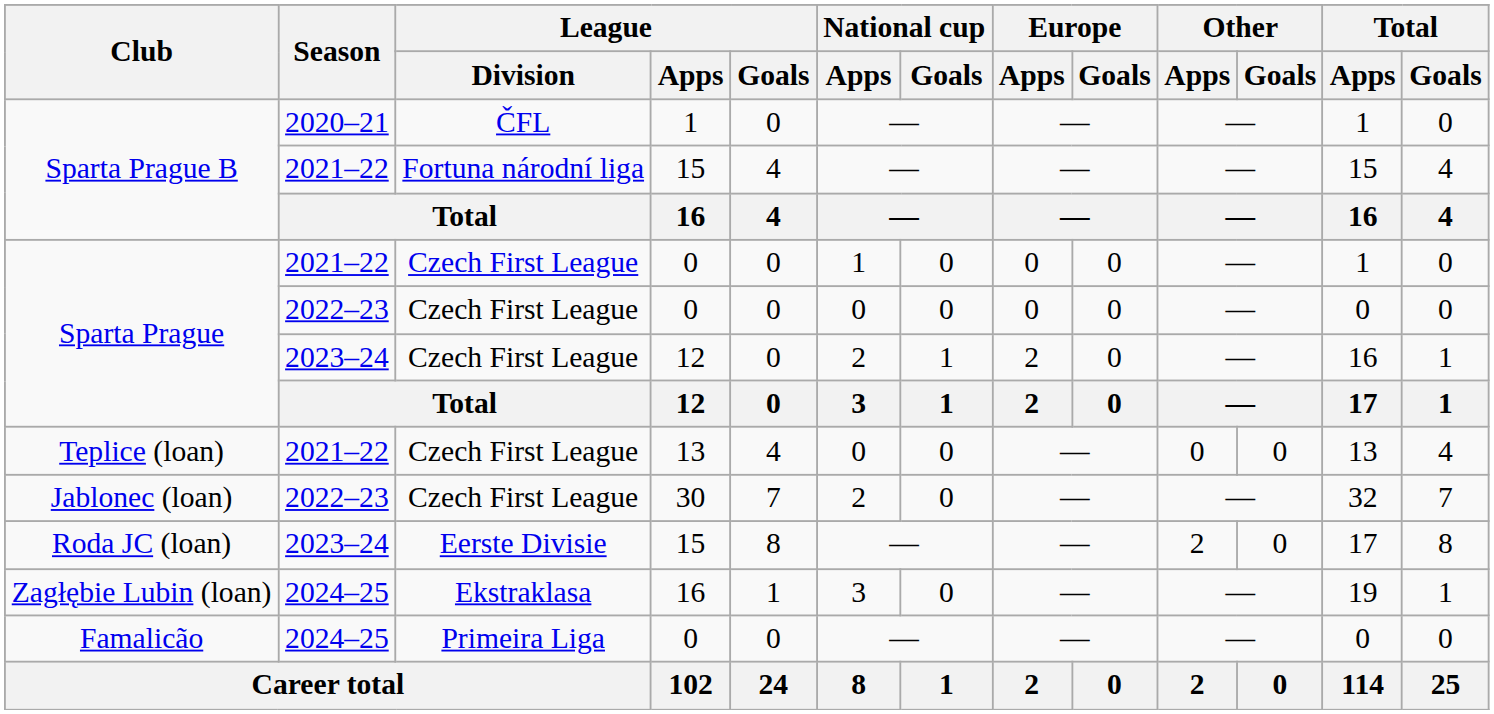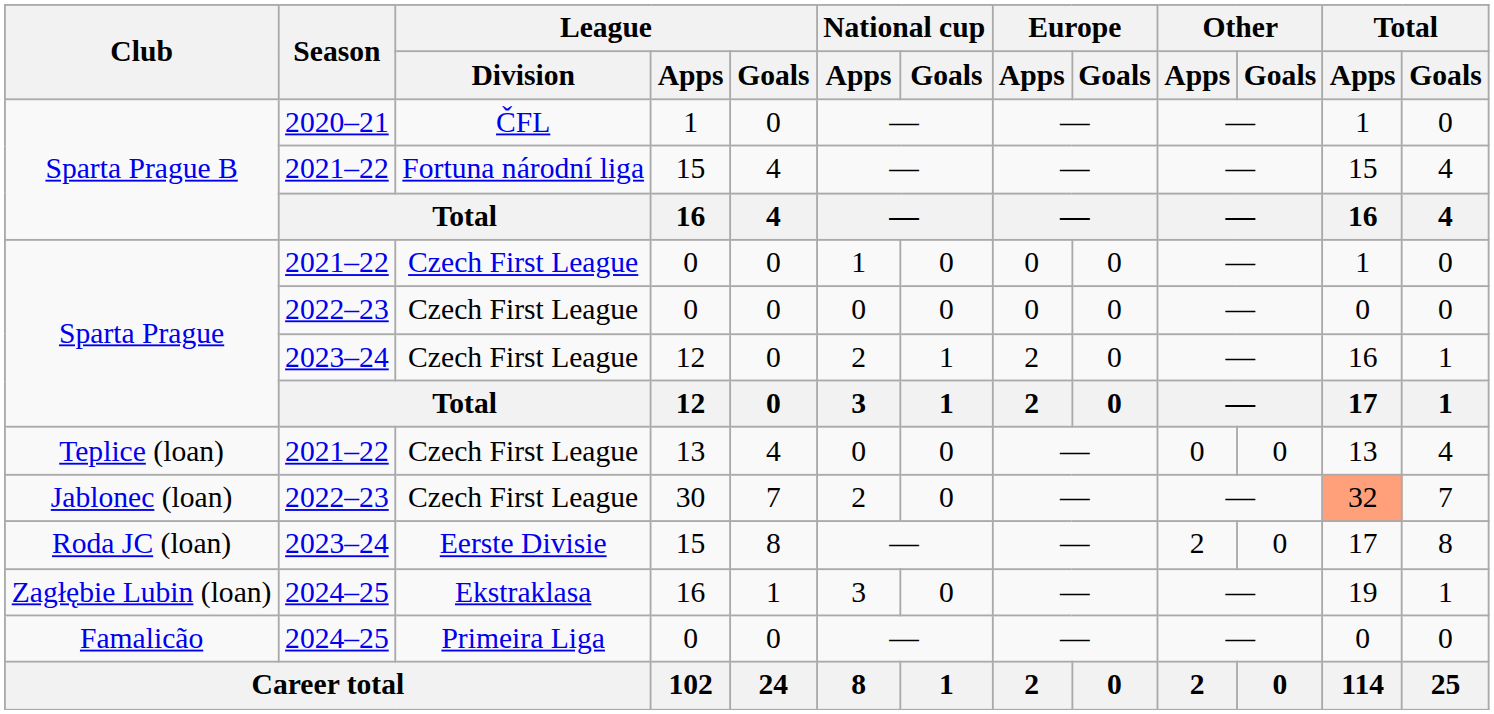(1363, 497) no background -> (1363, 497) lightsalmon background
